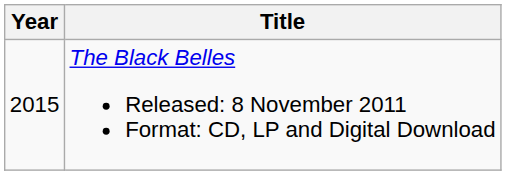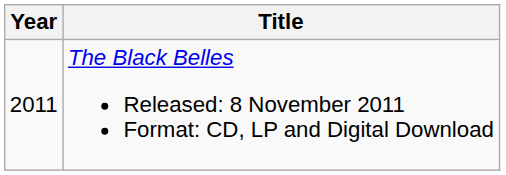(35, 104) 2015 -> (34, 104) 2011
